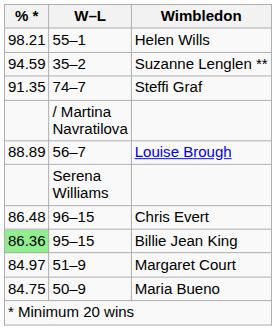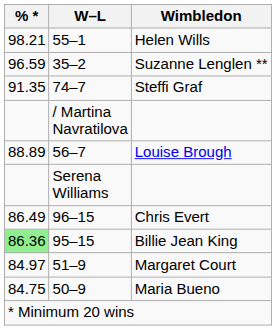(27, 64) 94.59 -> (27, 64) 96.59
(27, 217) 86.48 -> (27, 217) 86.49
